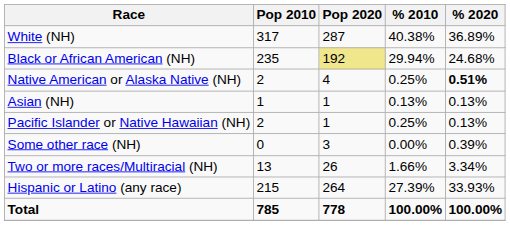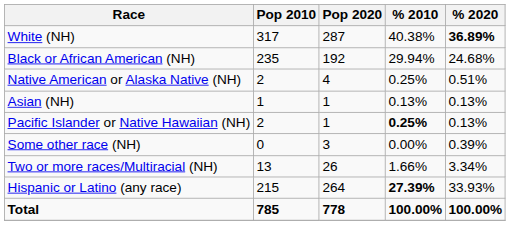(471, 36) normal -> (471, 36) bold
(334, 58) khaki background -> (334, 58) no background
(468, 79) bold -> (468, 79) normal
(408, 123) normal -> (408, 123) bold
(412, 187) normal -> (412, 187) bold
